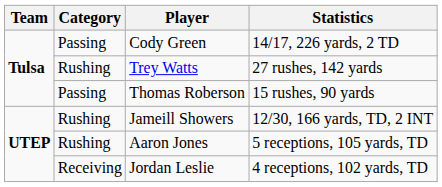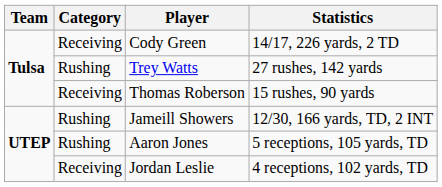(82, 43) Passing -> (90, 43) Receiving
(82, 93) Passing -> (90, 93) Receiving
